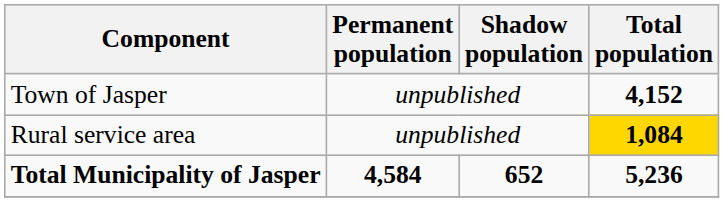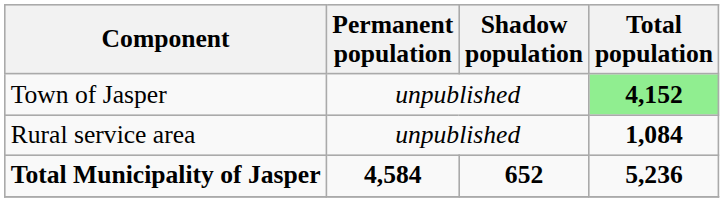(654, 94) no background -> (654, 94) lightgreen background
(654, 134) gold background -> (654, 134) no background
